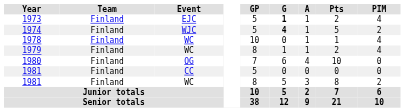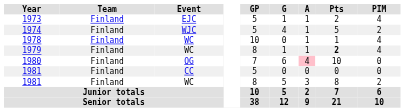(284, 20) bold -> (284, 20) normal
(284, 30) bold -> (284, 30) normal
(337, 51) normal -> (337, 51) bold
(307, 61) no background -> (307, 61) pink background
